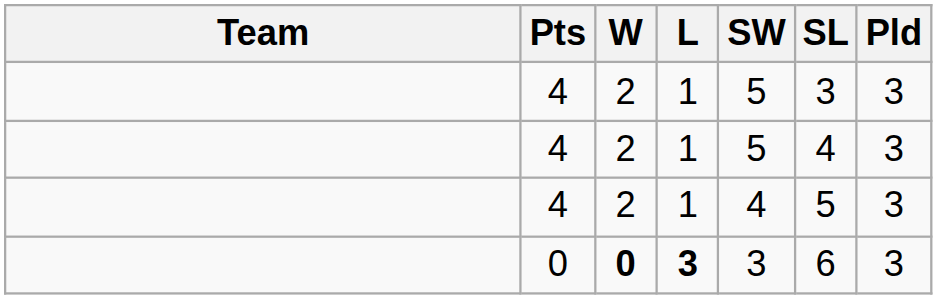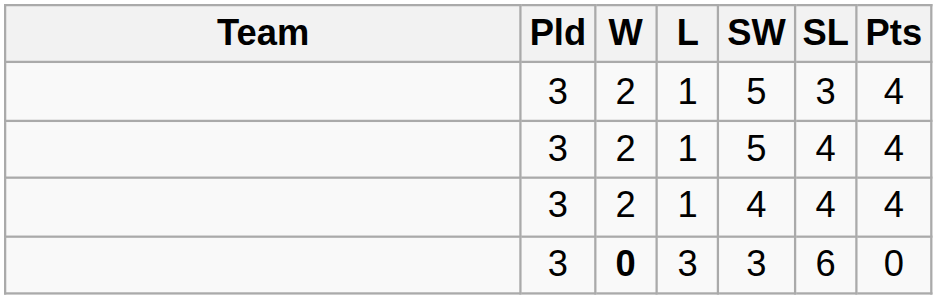columns swapped: (894, 33) <-> (558, 33)
(826, 206) 5 -> (826, 206) 4
(688, 263) bold -> (688, 263) normal
